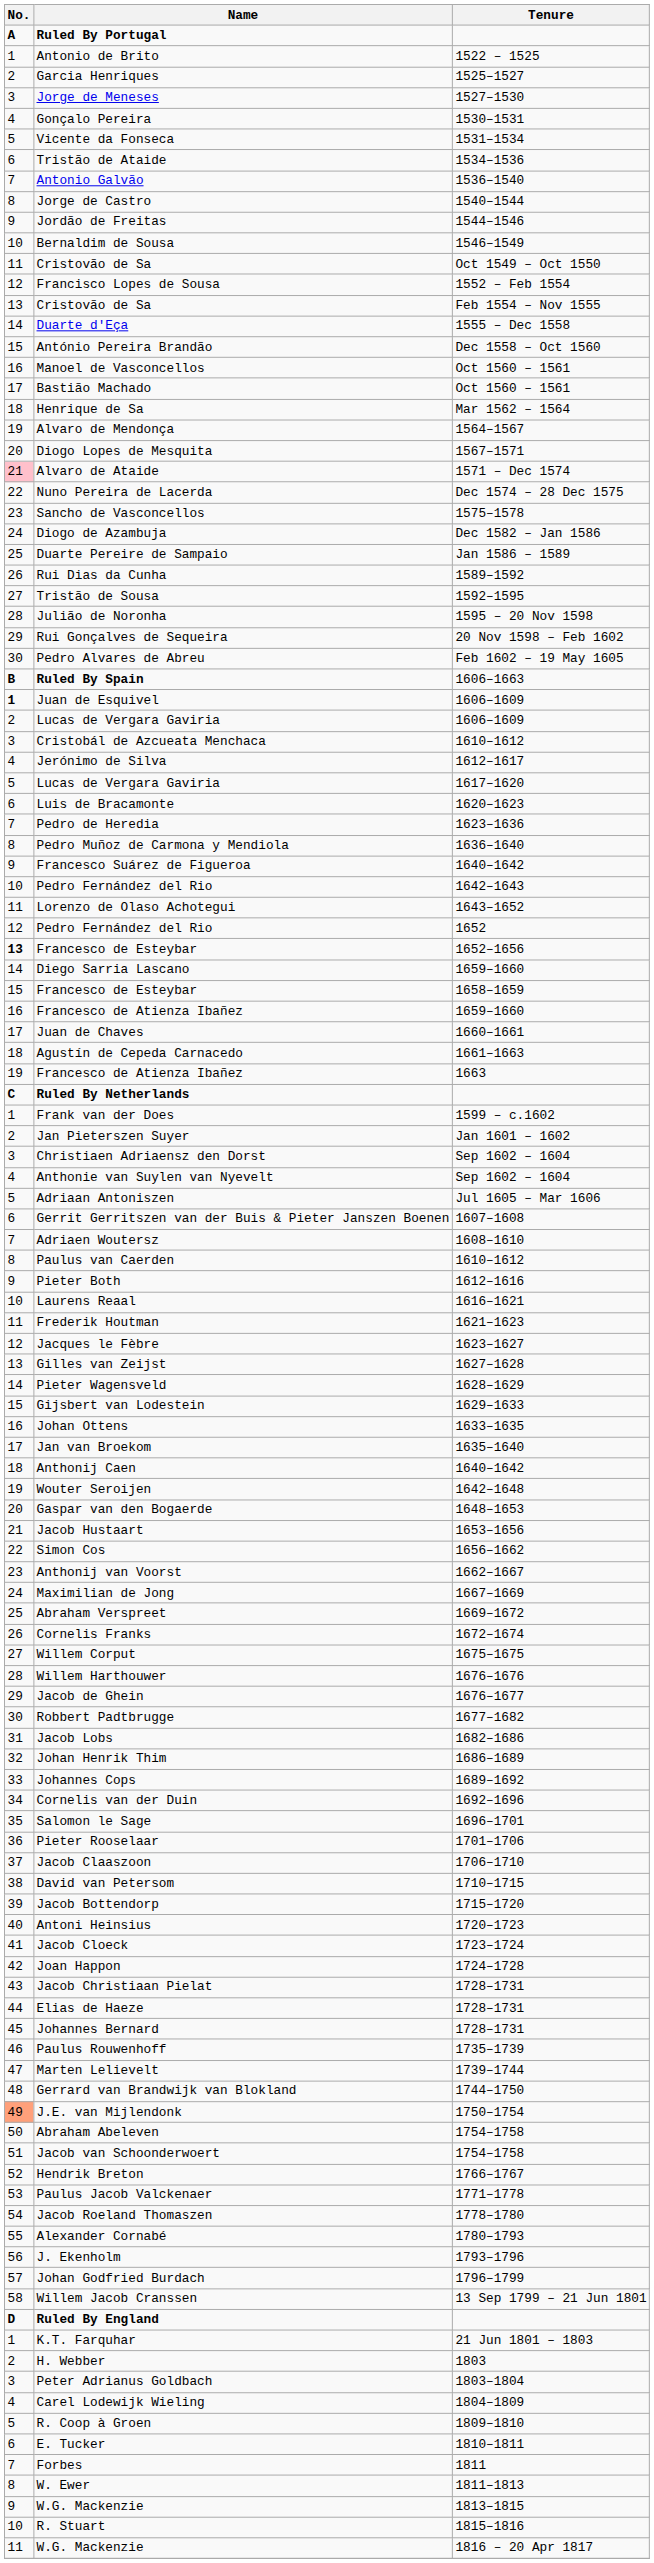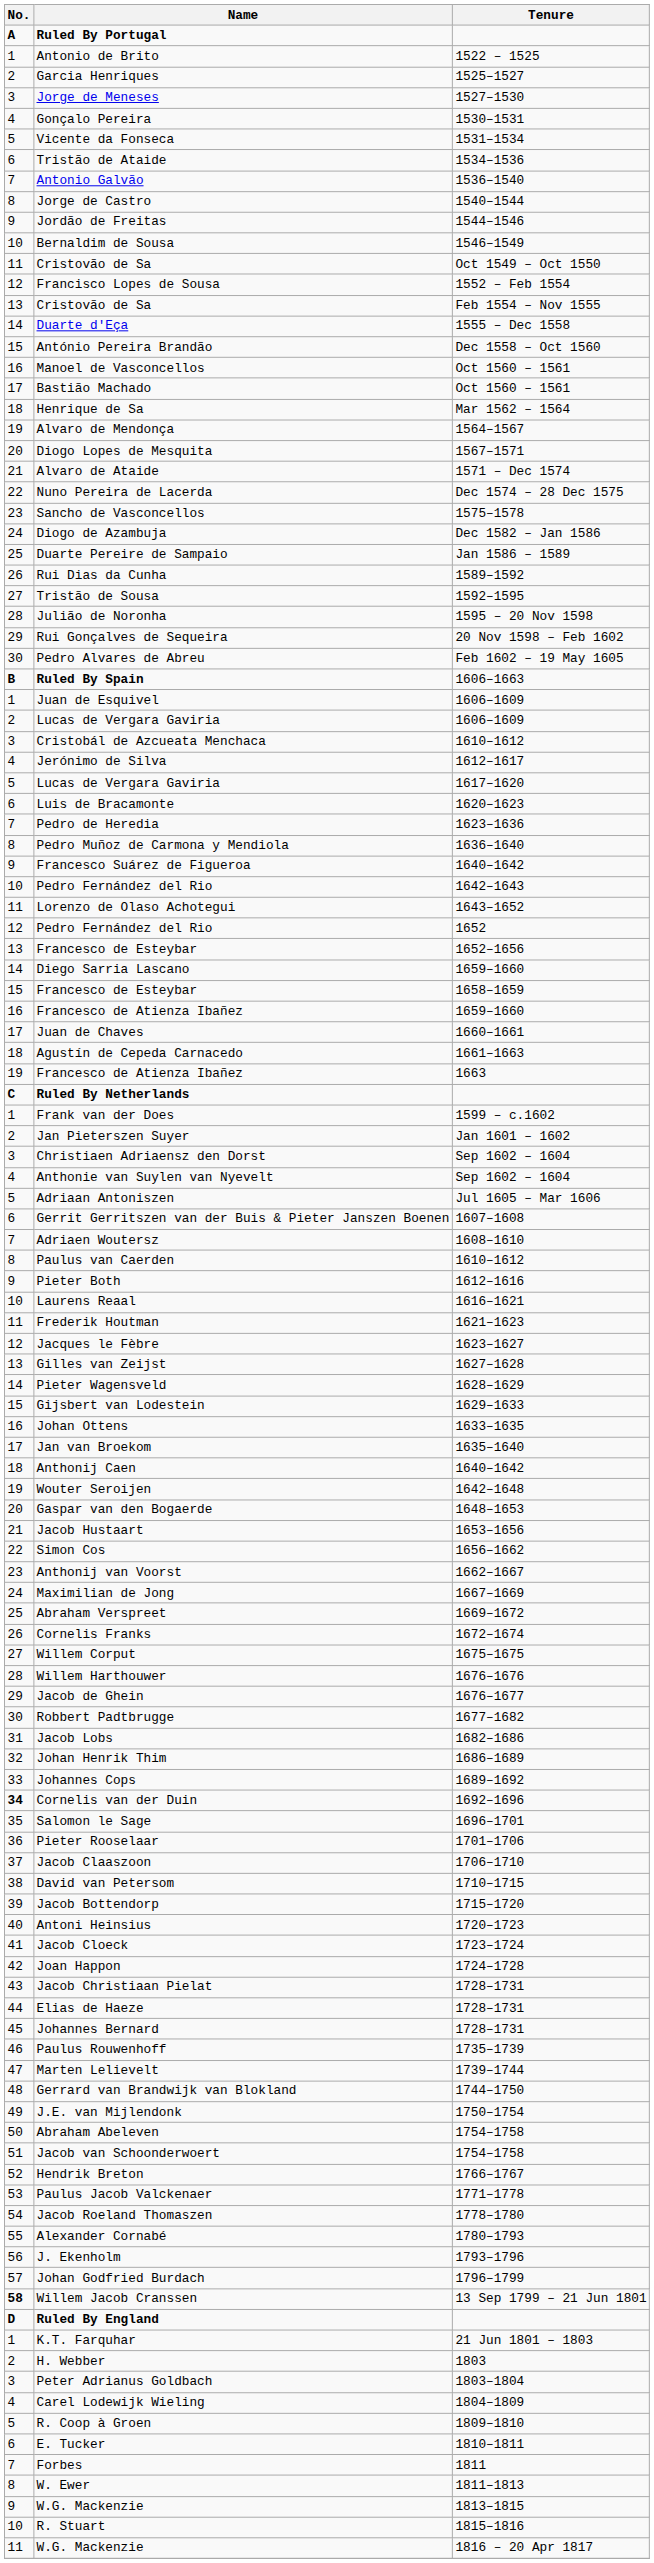(15, 472) pink background -> (15, 472) no background
(11, 700) bold -> (11, 700) normal
(15, 949) bold -> (15, 949) normal
(15, 1801) normal -> (15, 1801) bold
(15, 2112) lightsalmon background -> (15, 2112) no background
(15, 2299) normal -> (15, 2299) bold
